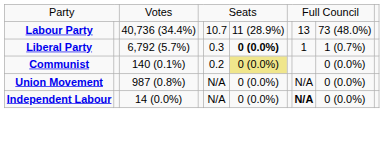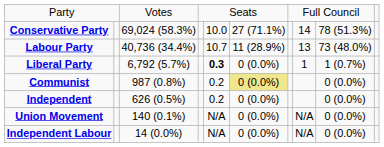+ row: (59, 30)
(216, 47) normal -> (216, 64) bold
(258, 47) bold -> (259, 64) normal
(159, 64) 140 (0.1%) -> (159, 82) 987 (0.8%)
+ row: (59, 99)
(159, 82) 987 (0.8%) -> (159, 116) 140 (0.1%)
(304, 99) bold -> (304, 133) normal
